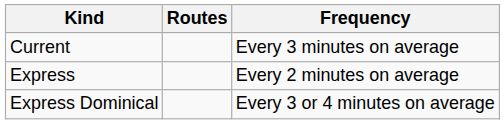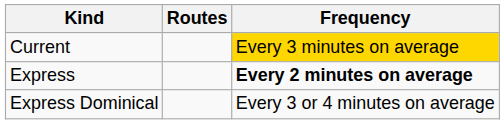(347, 47) no background -> (347, 47) gold background
(347, 75) normal -> (354, 75) bold
